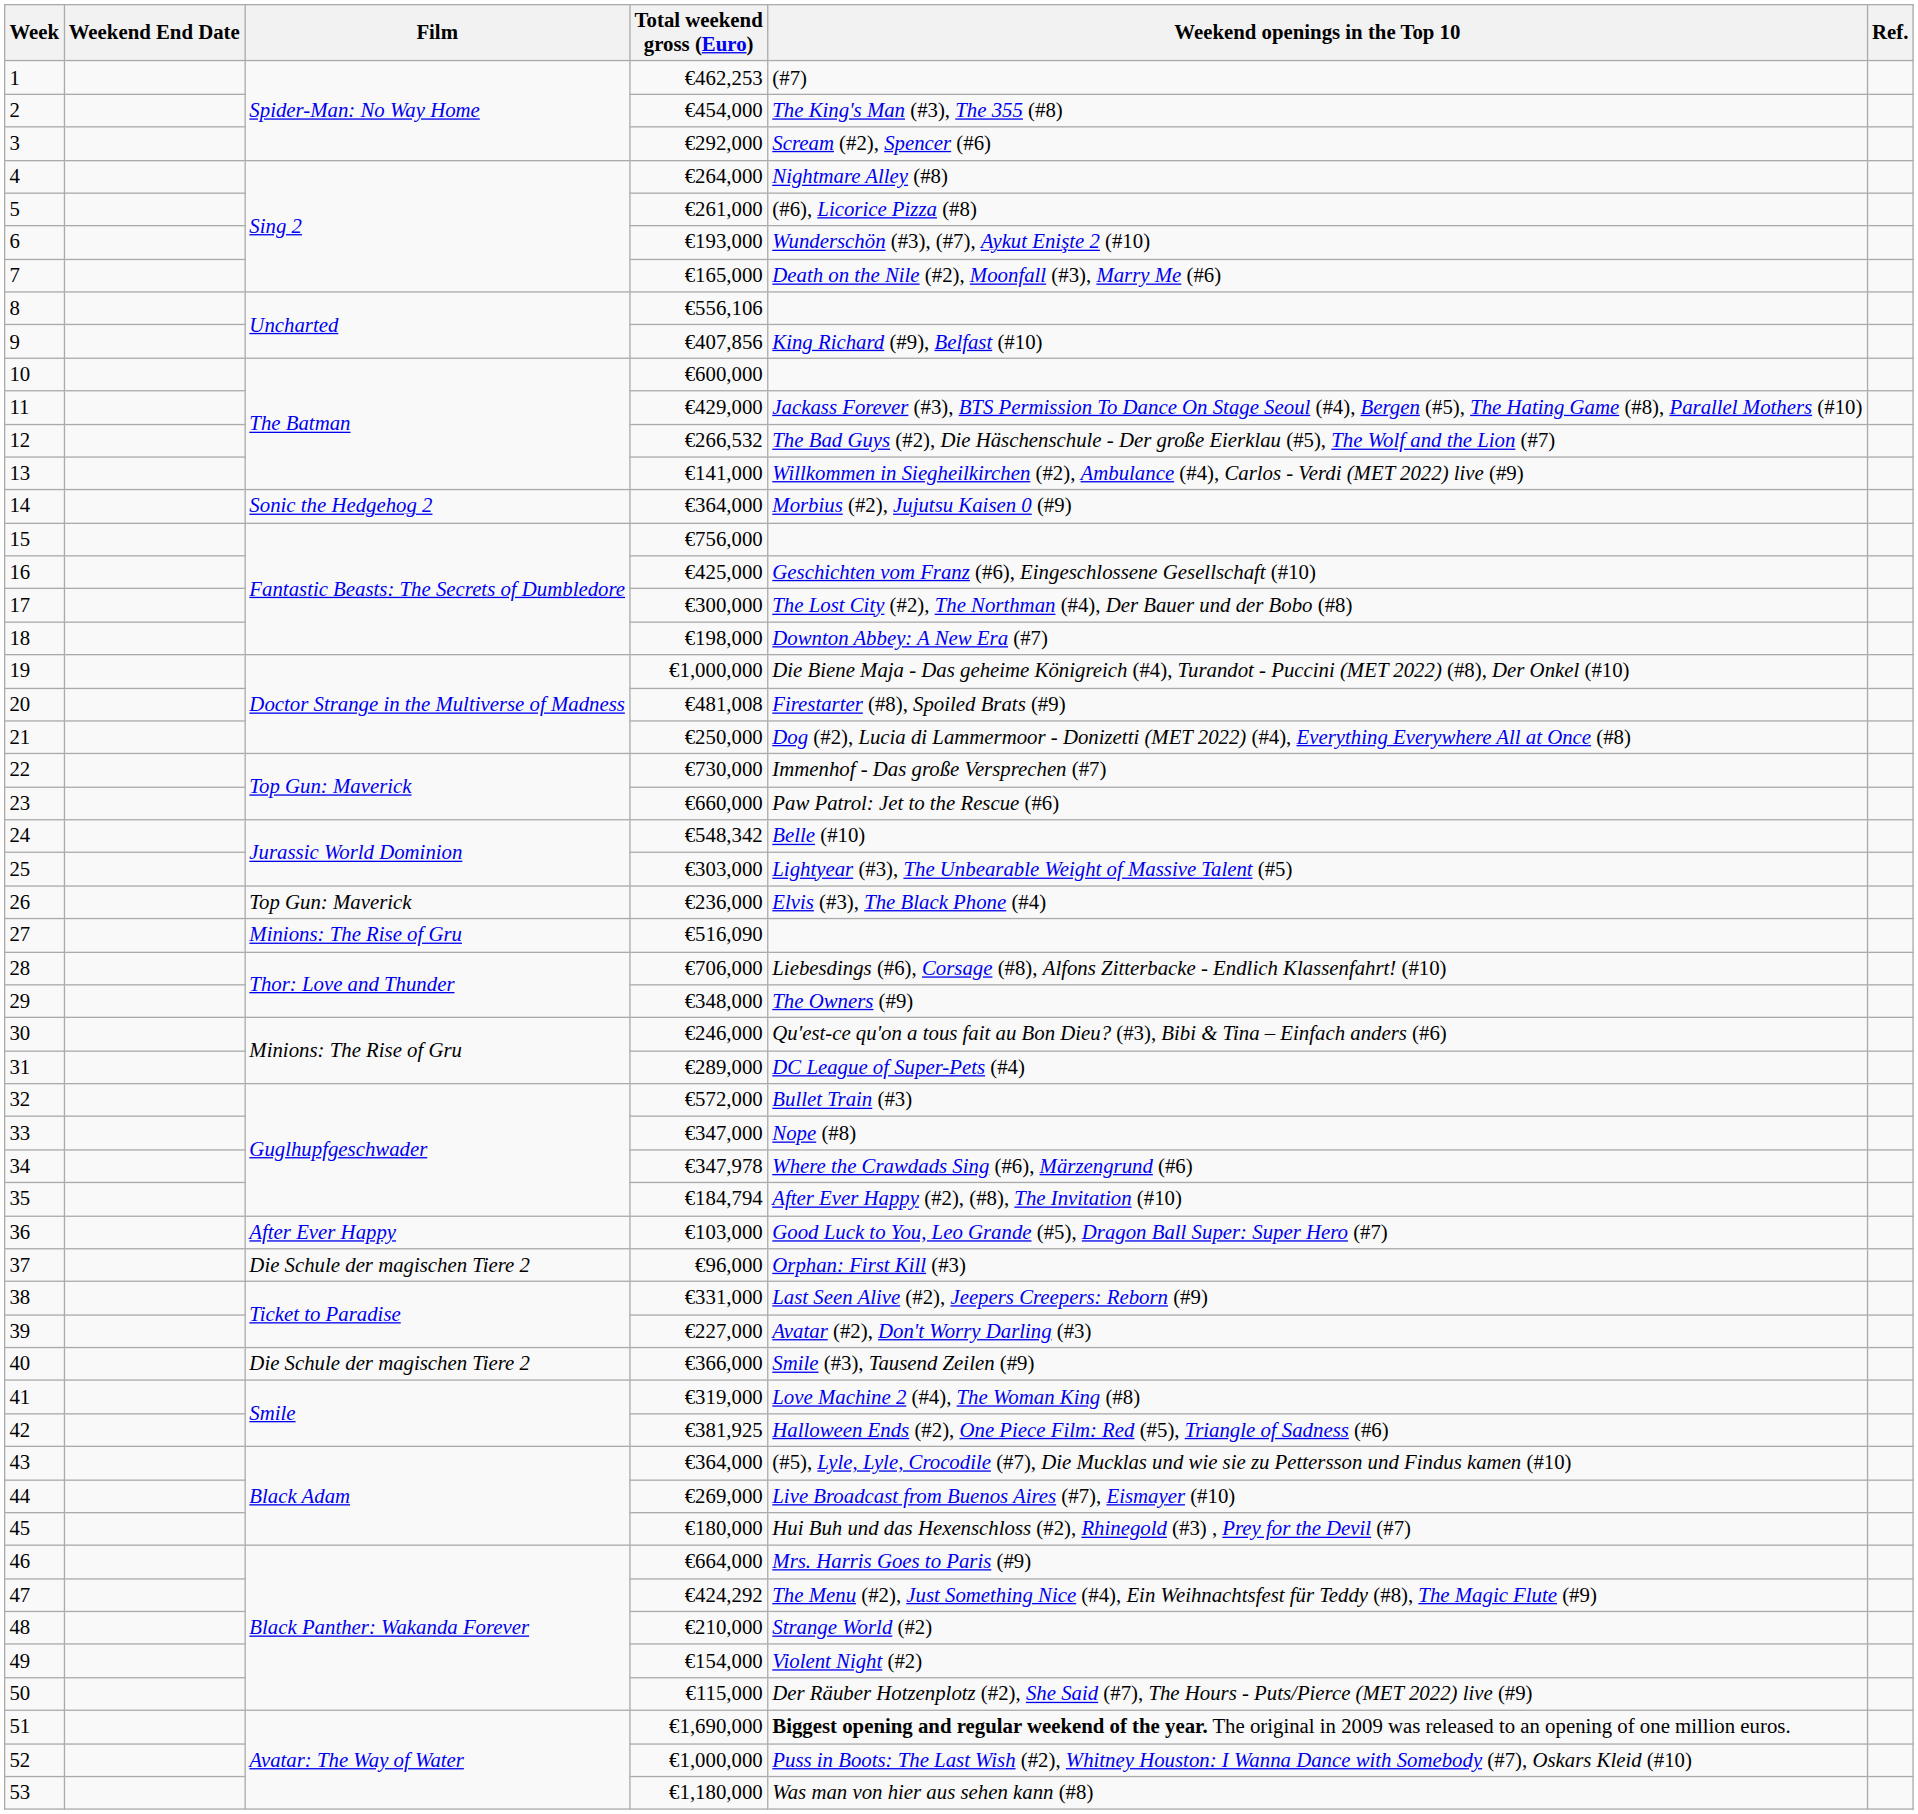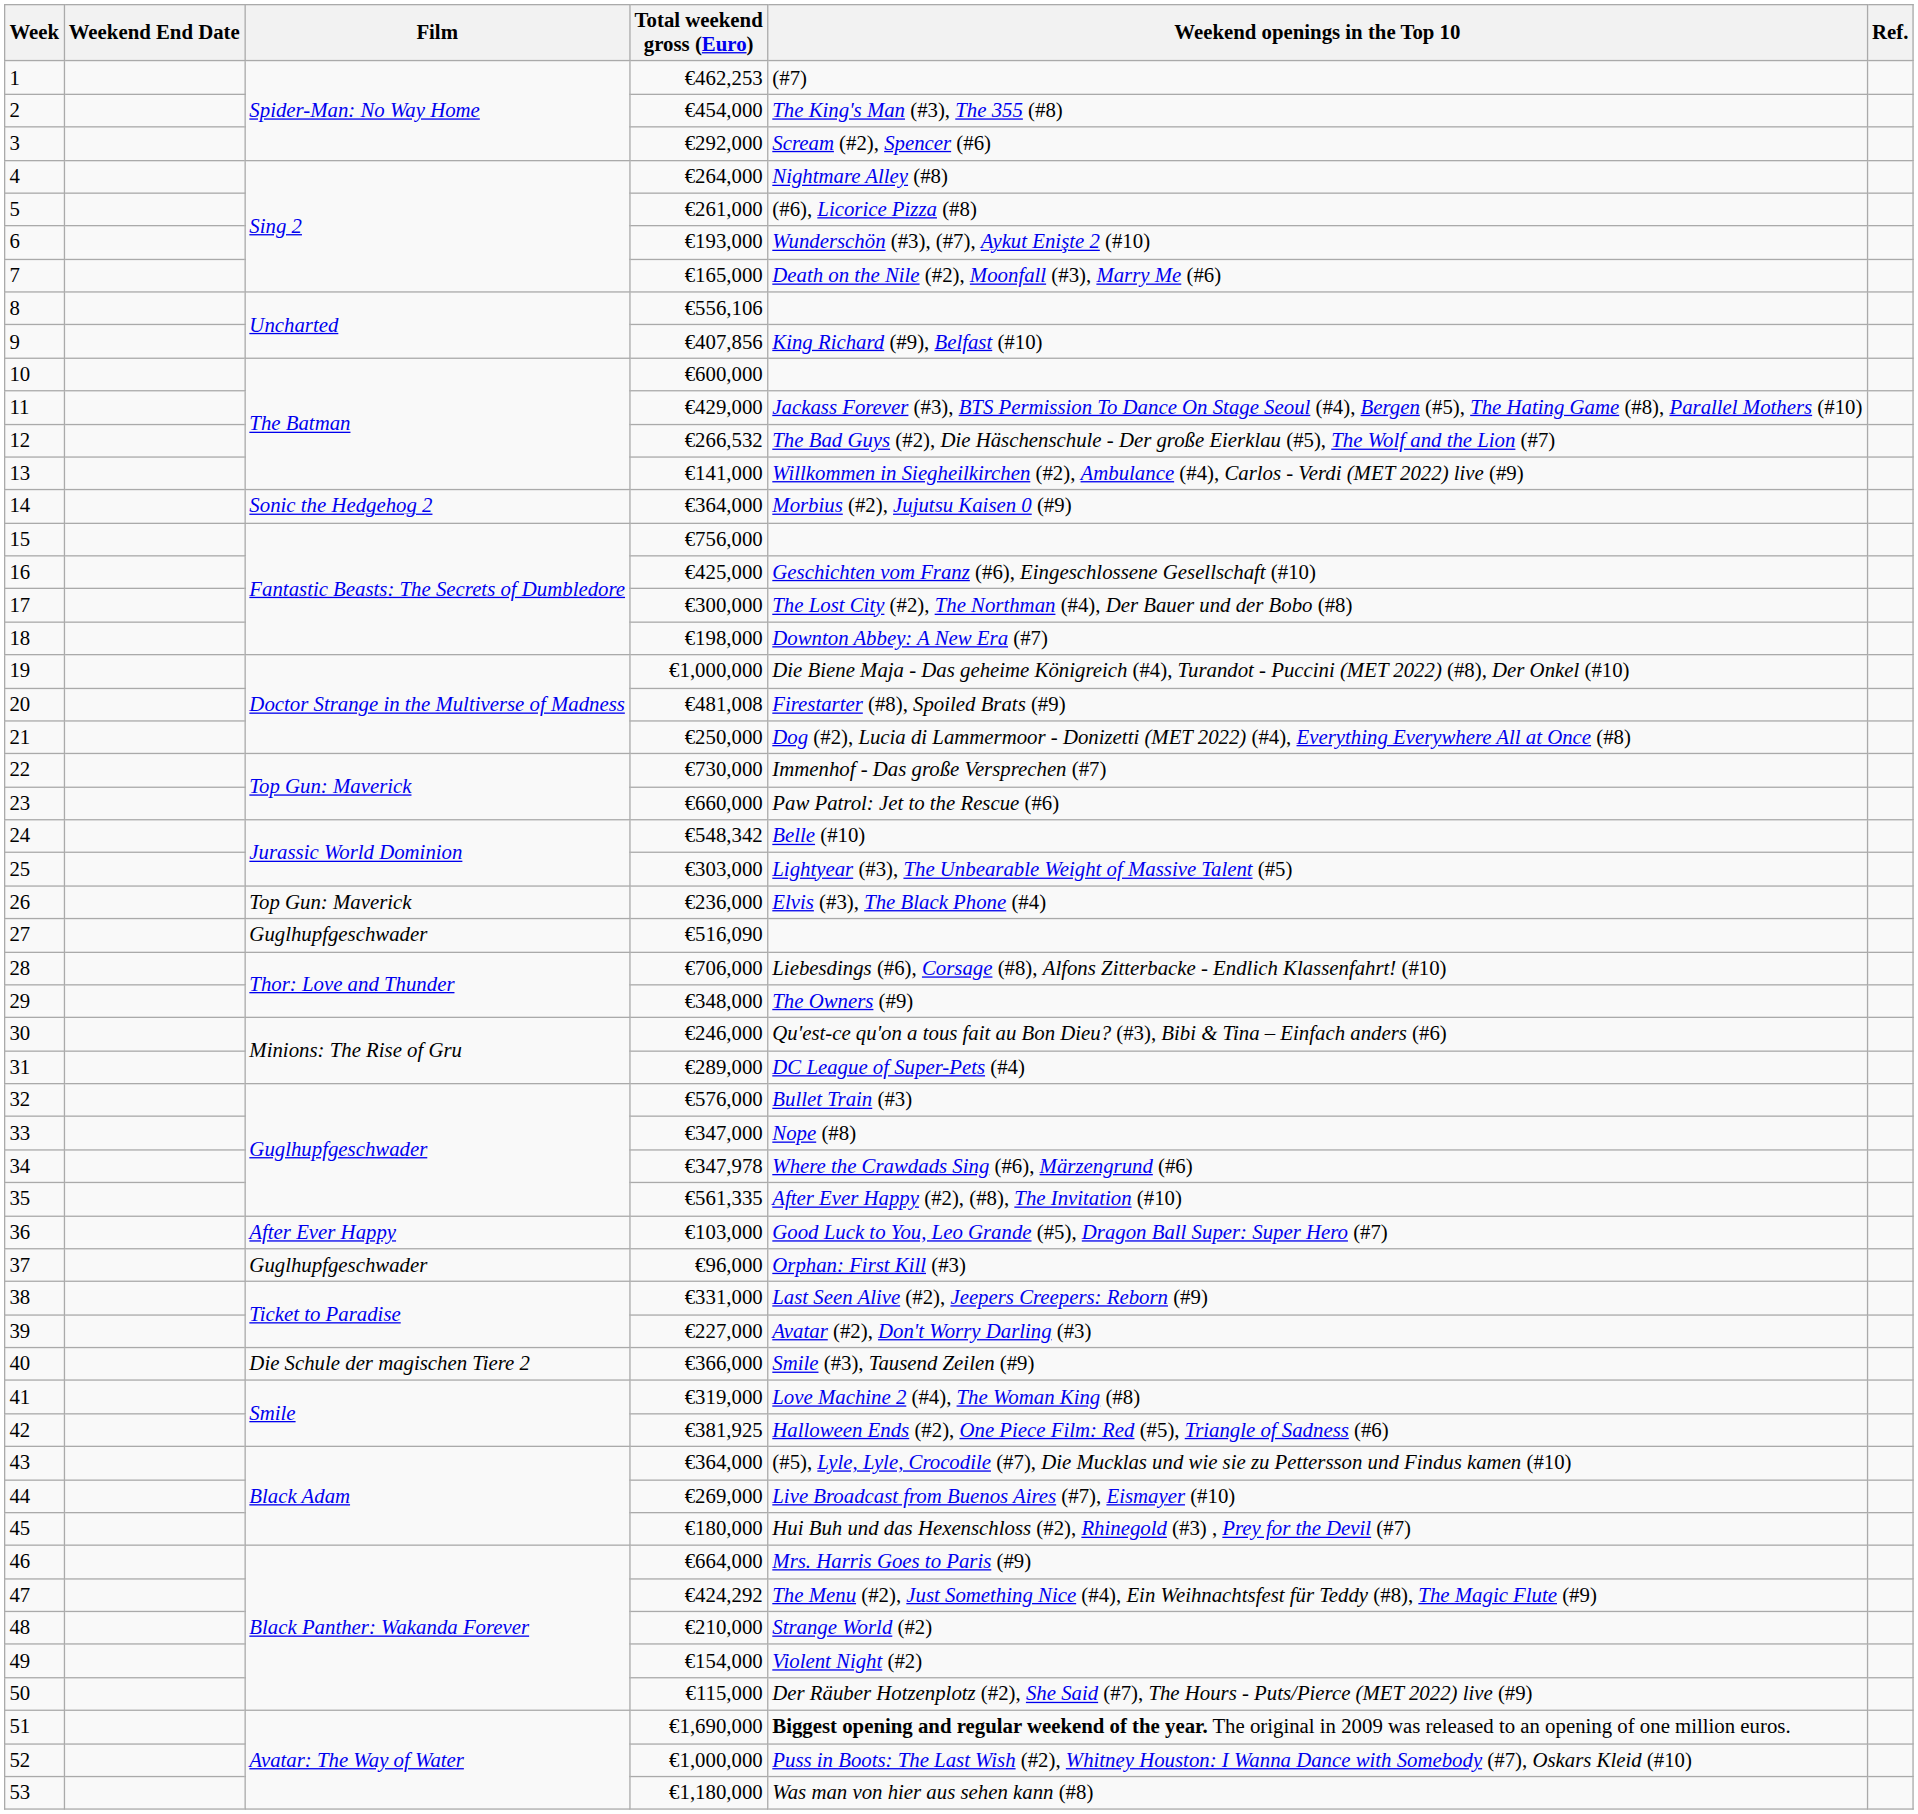(356, 935) Minions: The Rise of Gru -> (338, 935) Guglhupfgeschwader
(724, 1099) €572,000 -> (724, 1099) €576,000
(724, 1198) €184,794 -> (724, 1198) €561,335
(390, 1264) Die Schule der magischen Tiere 2 -> (338, 1264) Guglhupfgeschwader
